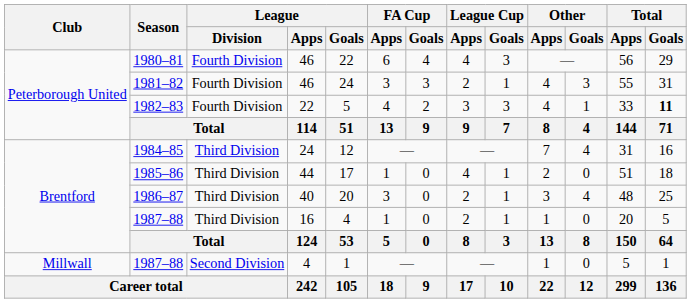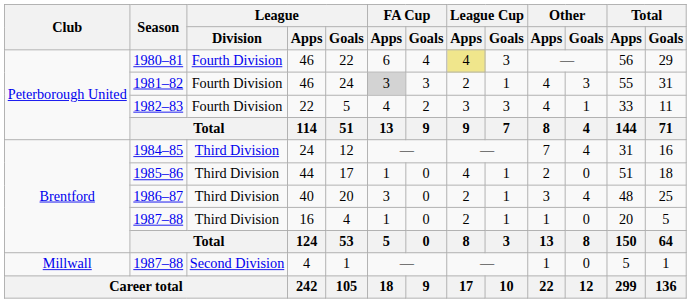(466, 60) no background -> (466, 60) khaki background
(386, 83) no background -> (386, 83) lightgrey background
(666, 106) bold -> (666, 106) normal
